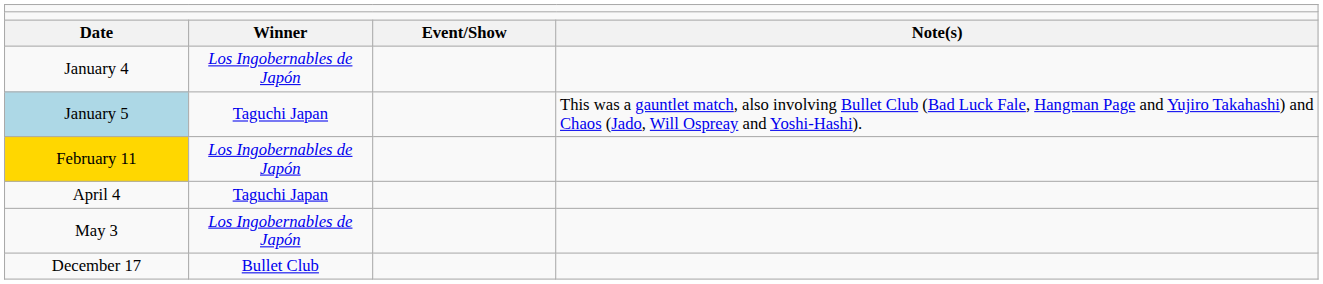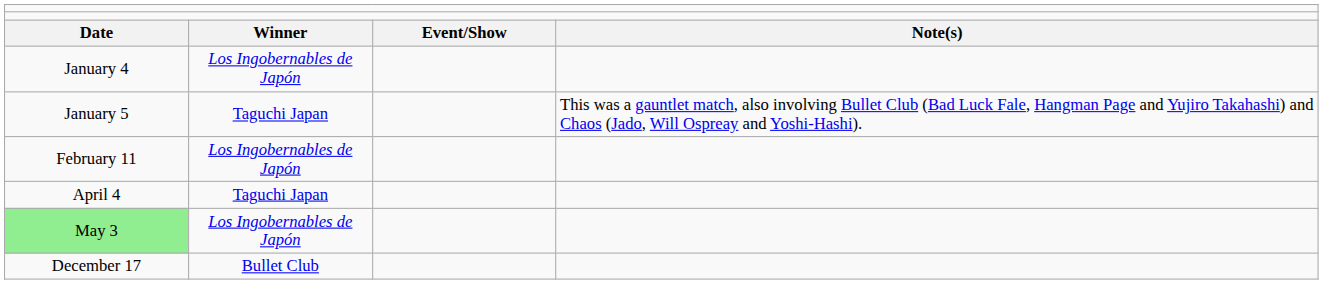(96, 113) lightblue background -> (96, 113) no background
(96, 159) gold background -> (96, 159) no background
(96, 230) no background -> (96, 230) lightgreen background
